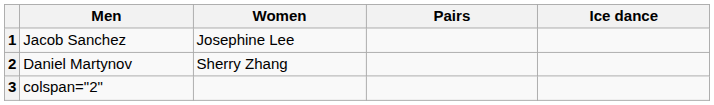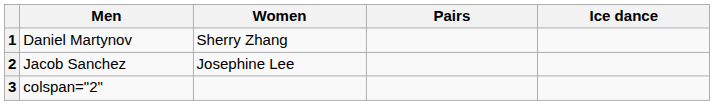(75, 40) Jacob Sanchez -> (78, 40) Daniel Martynov
(245, 40) Josephine Lee -> (242, 40) Sherry Zhang
(78, 64) Daniel Martynov -> (75, 64) Jacob Sanchez
(242, 64) Sherry Zhang -> (245, 64) Josephine Lee
